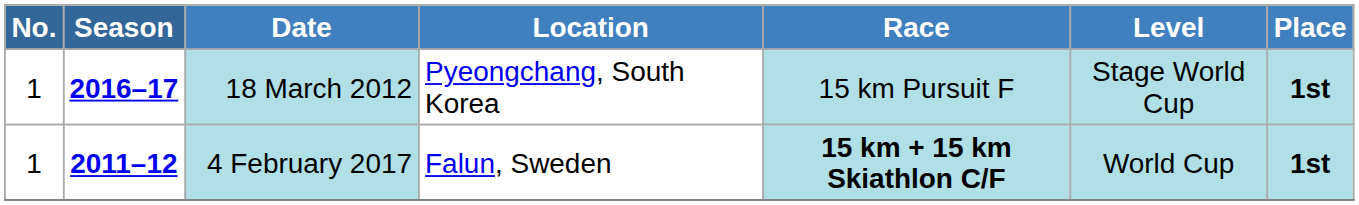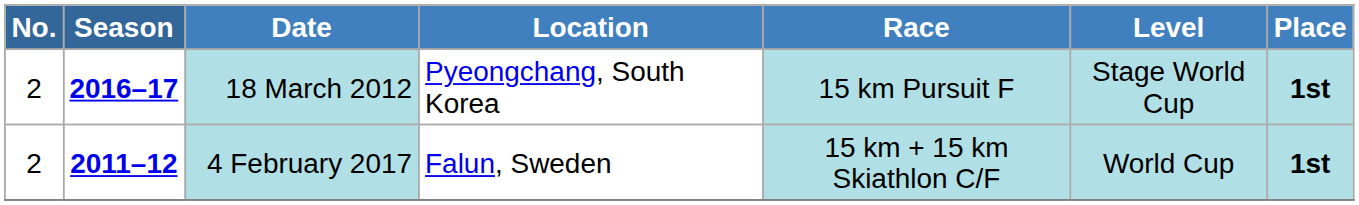(34, 87) 1 -> (34, 87) 2
(34, 163) 1 -> (34, 163) 2
(916, 163) bold -> (916, 163) normal
